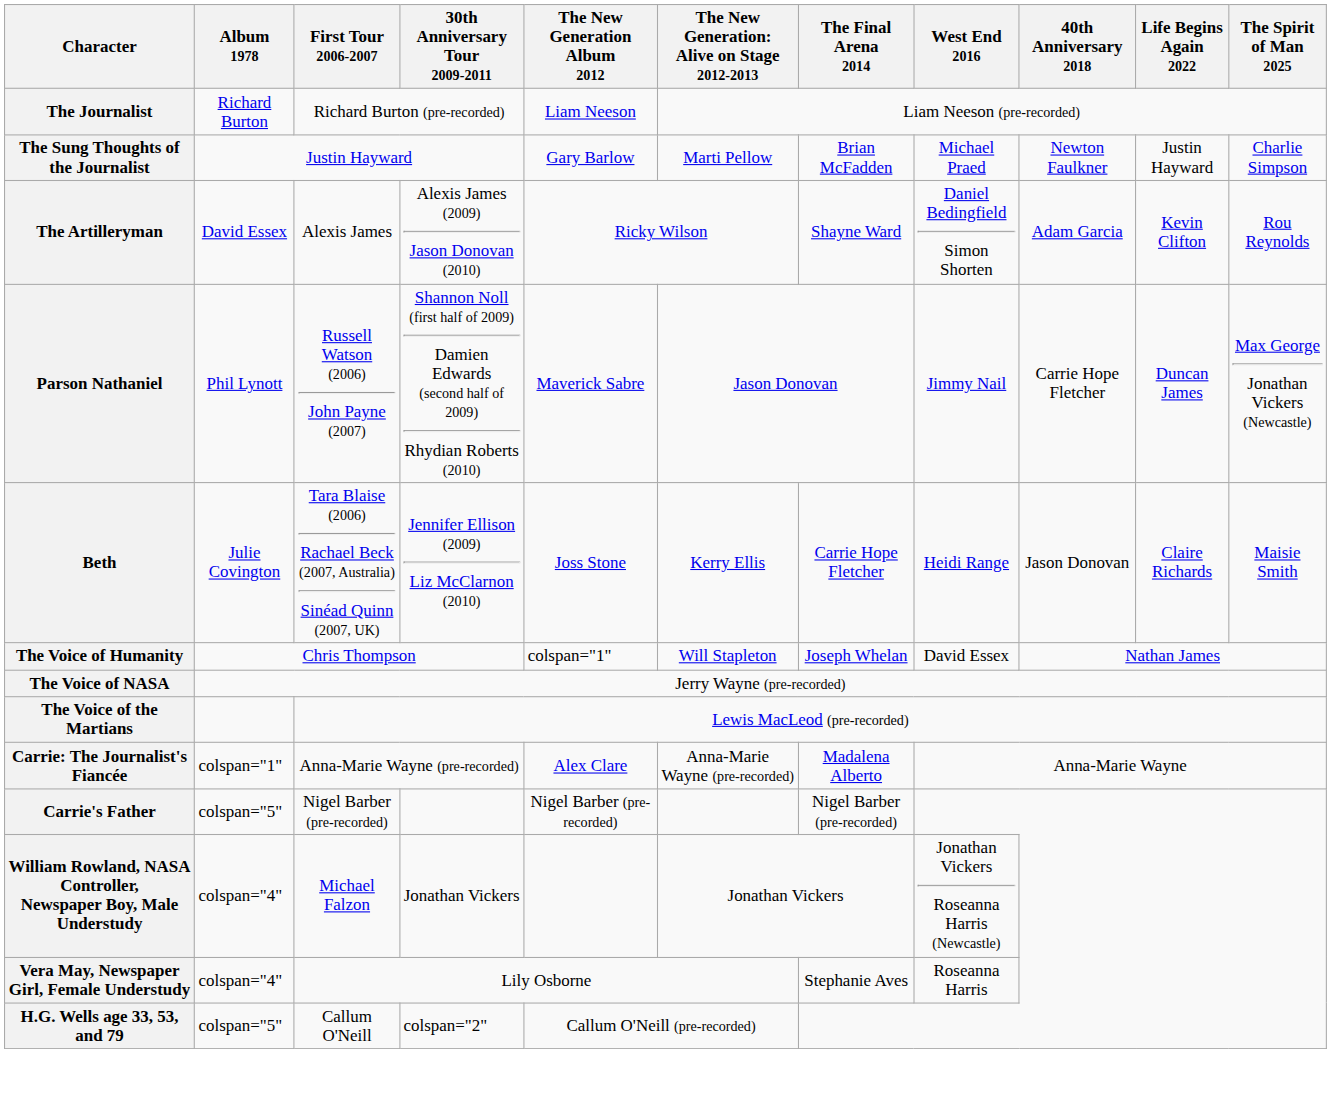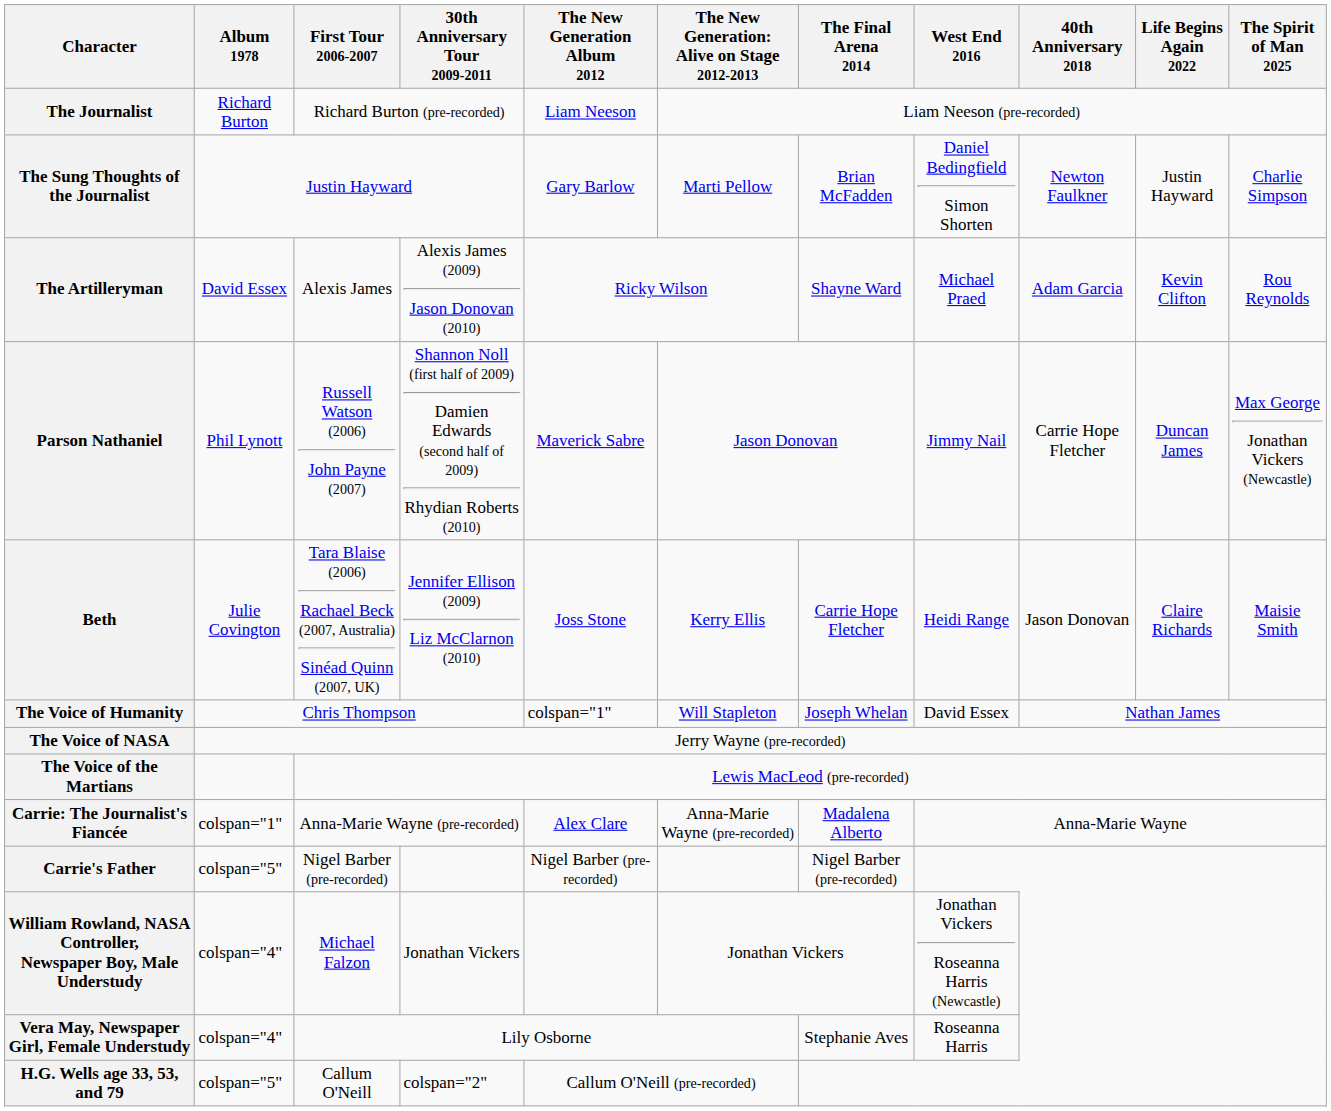(966, 157) Michael Praed -> (966, 186) Daniel Bedingfield Simon Shorten
(966, 232) Daniel Bedingfield Simon Shorten -> (966, 289) Michael Praed
